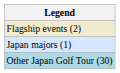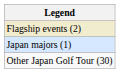(60, 60) lightblue background -> (60, 60) no background
